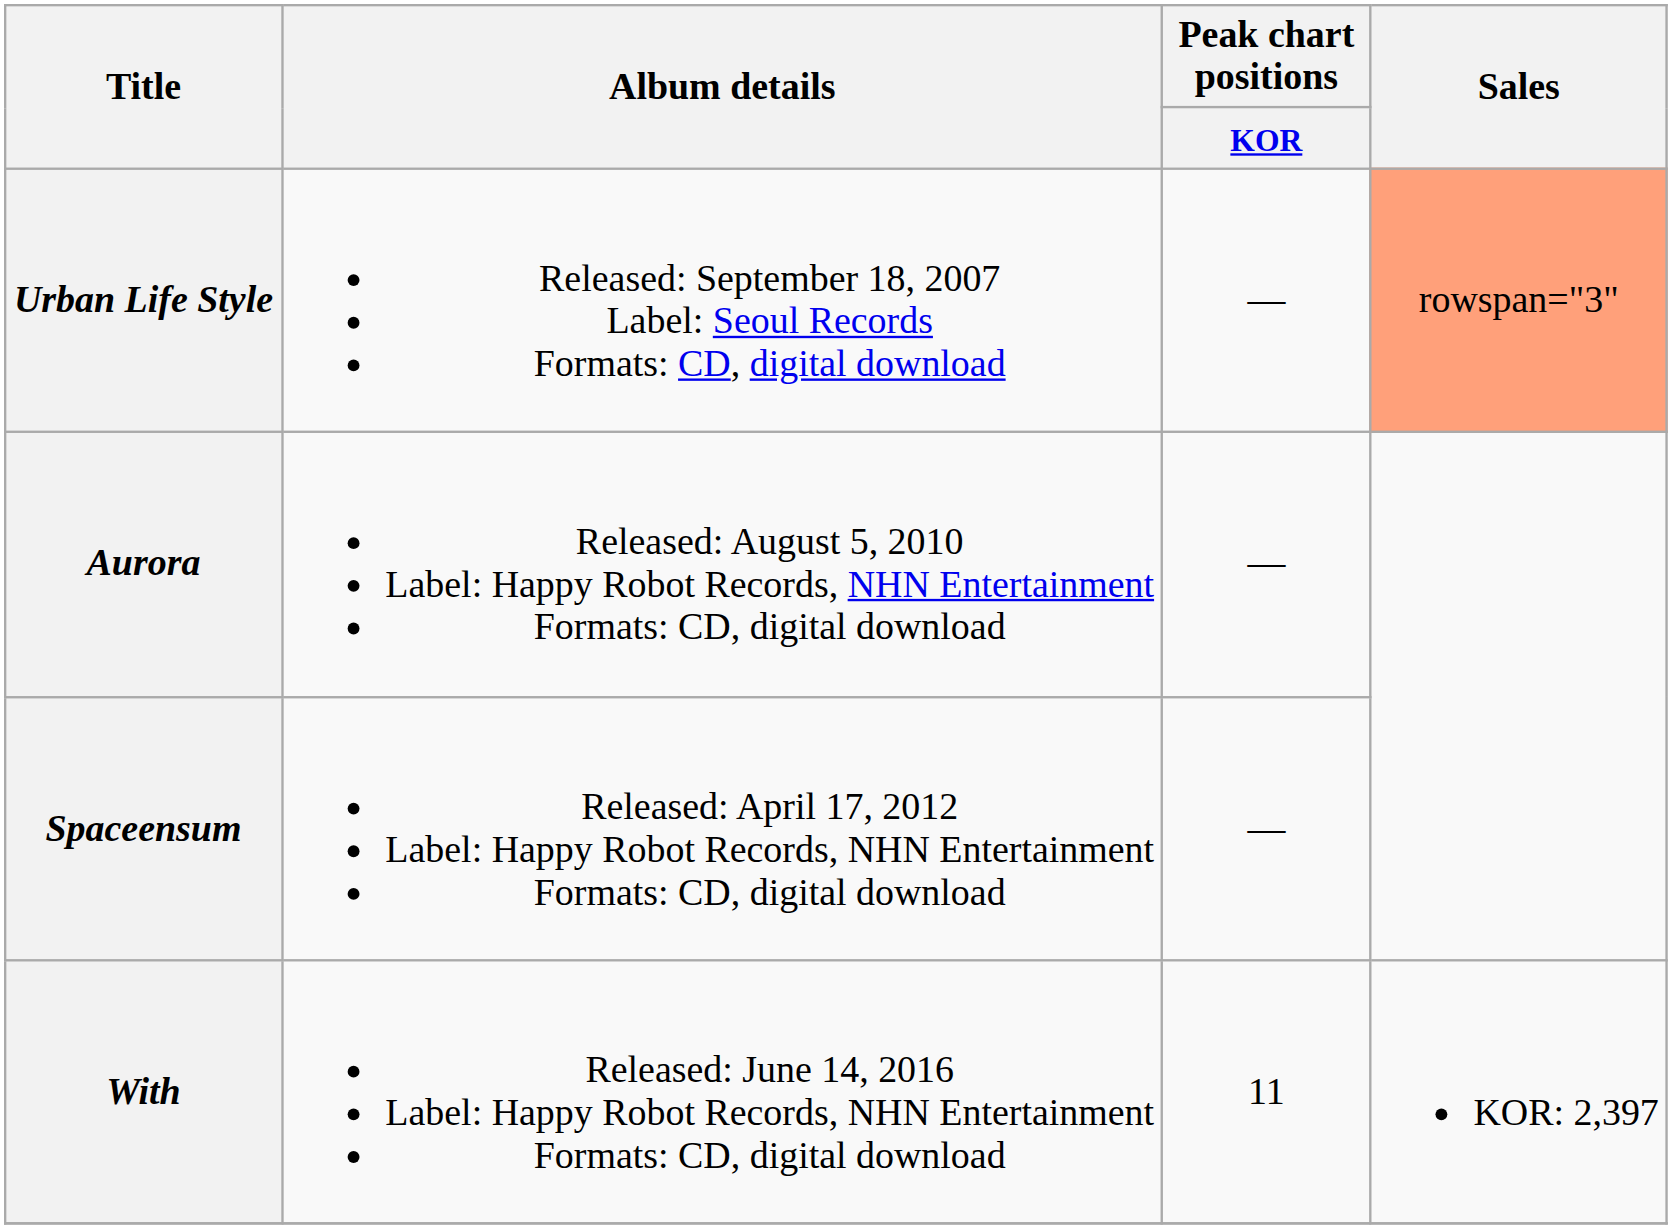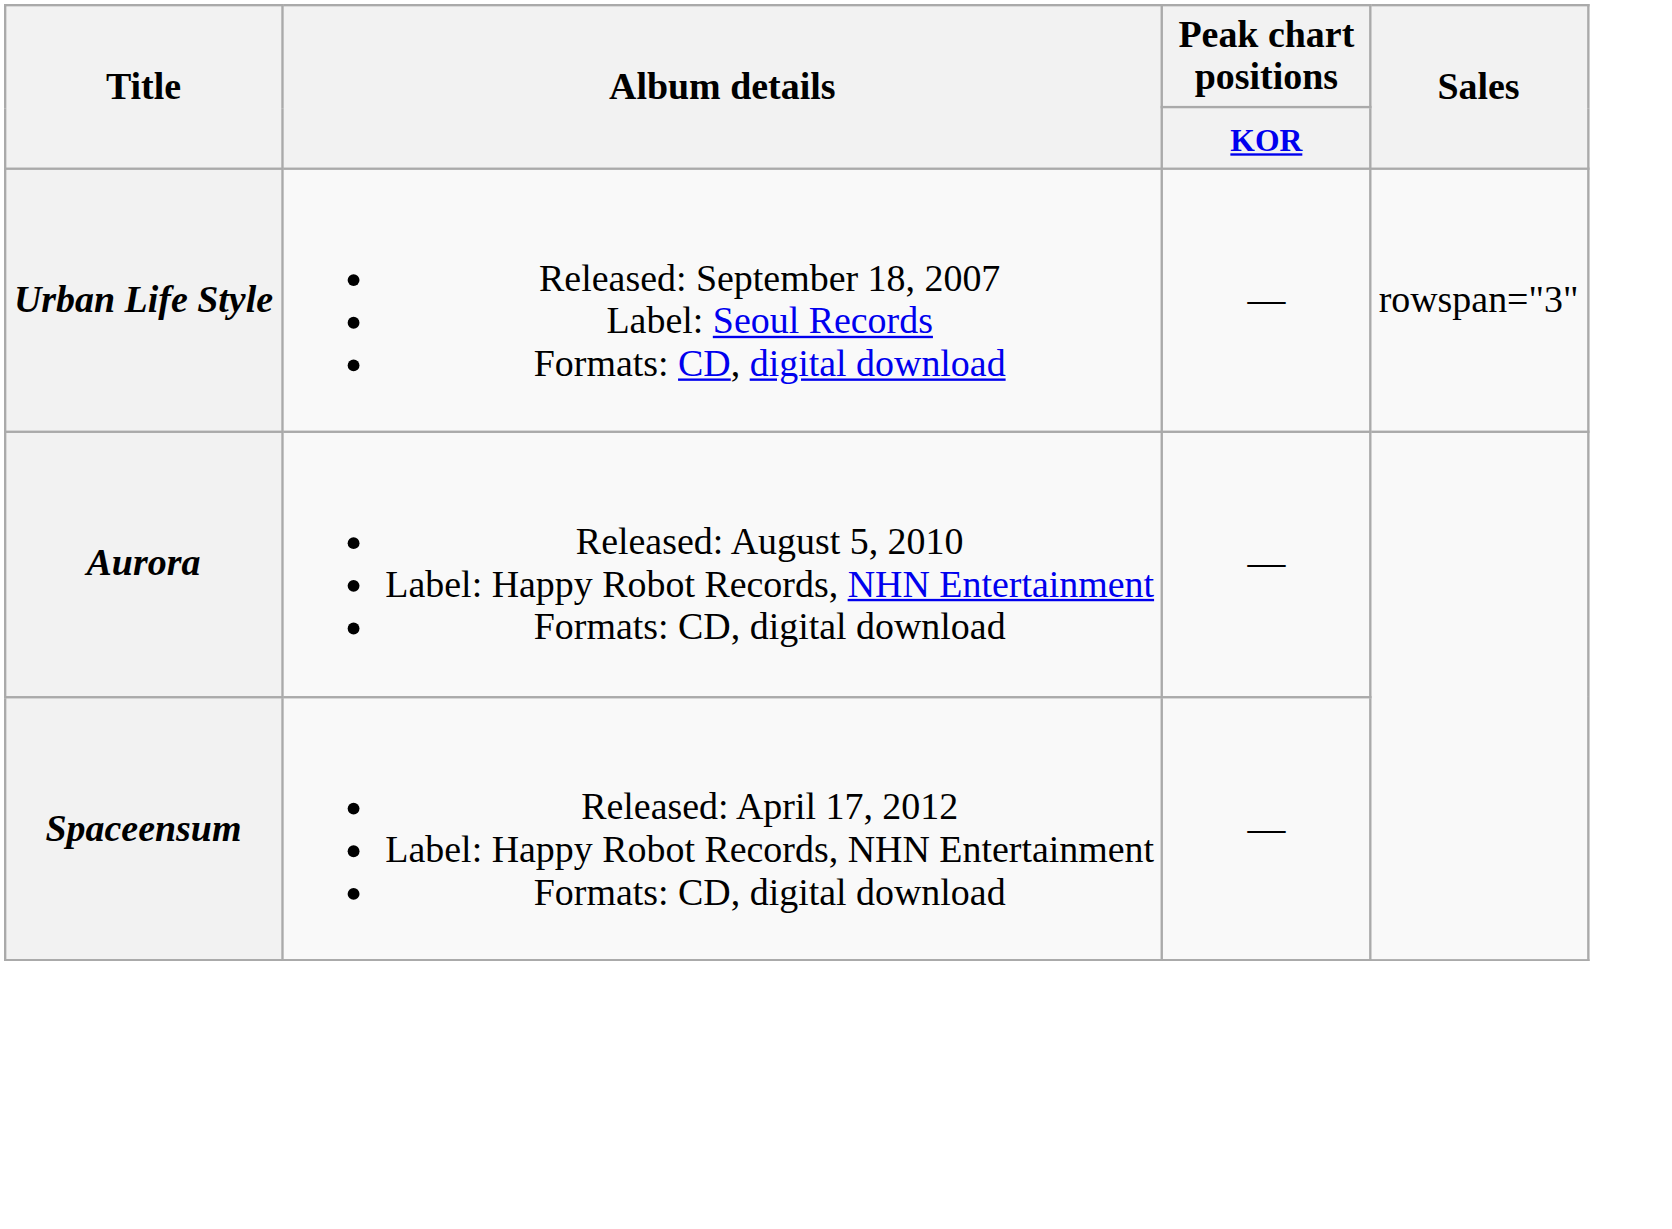(1519, 299) lightsalmon background -> (1479, 299) no background
- row: (143, 1091)
